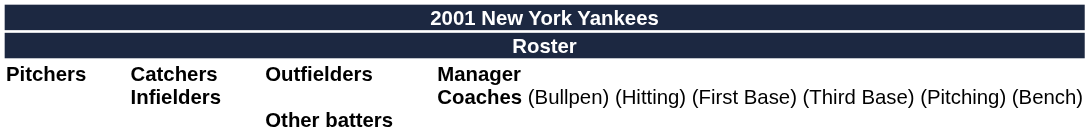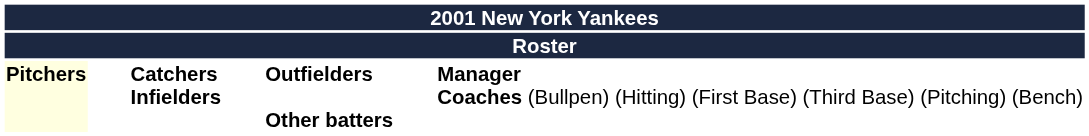(46, 74) no background -> (46, 74) lightyellow background
